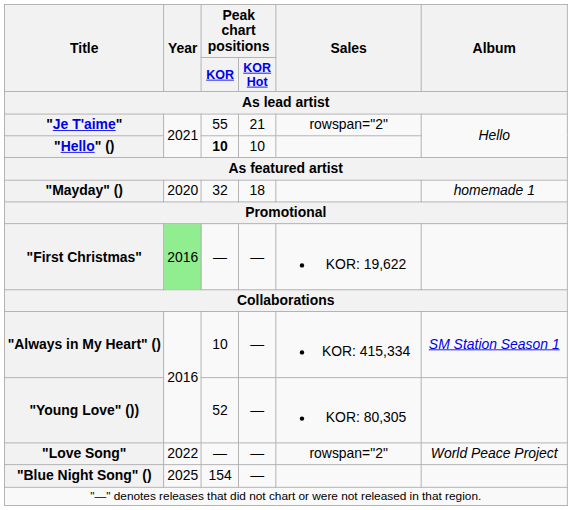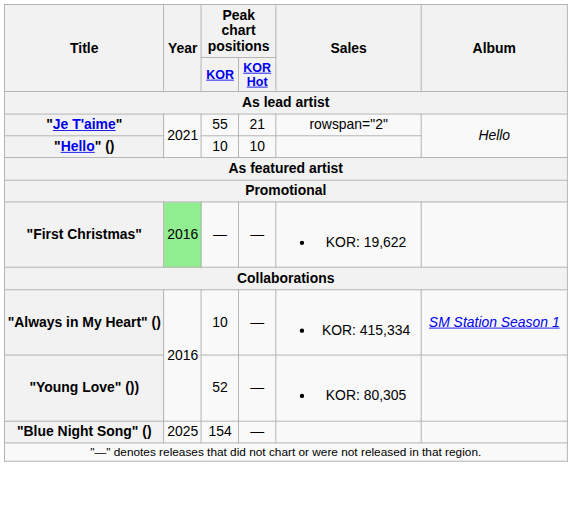(220, 146) bold -> (220, 146) normal
- row: (84, 190)
- row: (84, 453)
